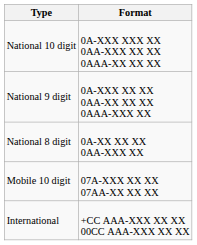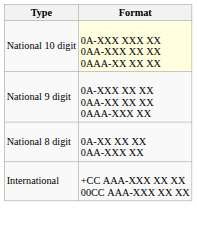(121, 51) no background -> (121, 51) lightyellow background
- row: (39, 181)
